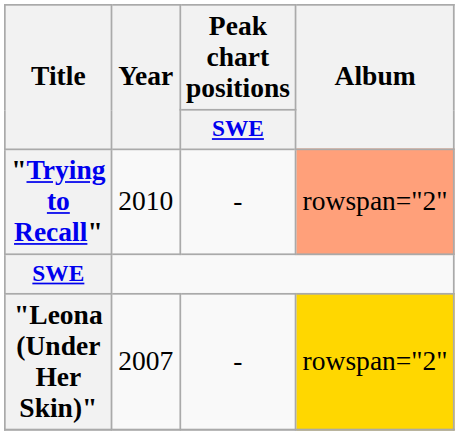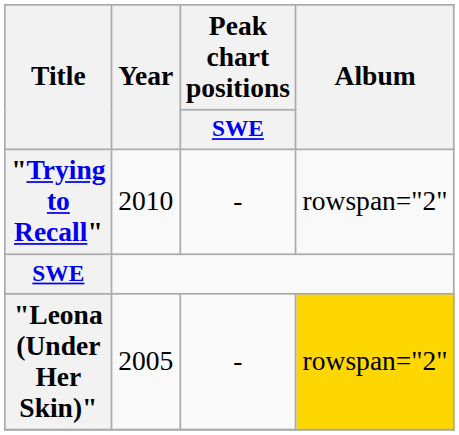(375, 201) lightsalmon background -> (375, 201) no background
(146, 361) 2007 -> (146, 361) 2005
